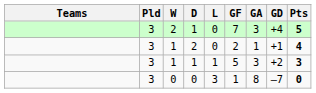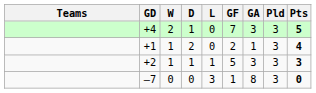columns swapped: (151, 13) <-> (277, 13)
